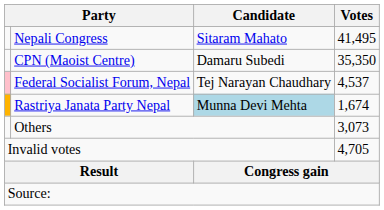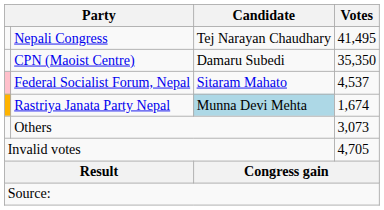(242, 37) Sitaram Mahato -> (264, 37) Tej Narayan Chaudhary
(264, 82) Tej Narayan Chaudhary -> (242, 82) Sitaram Mahato
